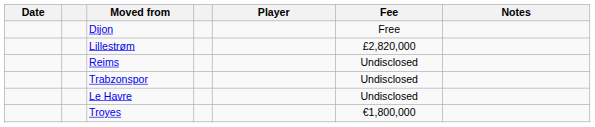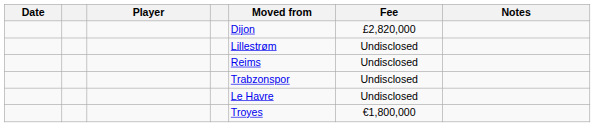columns swapped: (274, 12) <-> (140, 12)
(389, 29) Free -> (389, 29) £2,820,000
(389, 46) £2,820,000 -> (389, 46) Undisclosed
